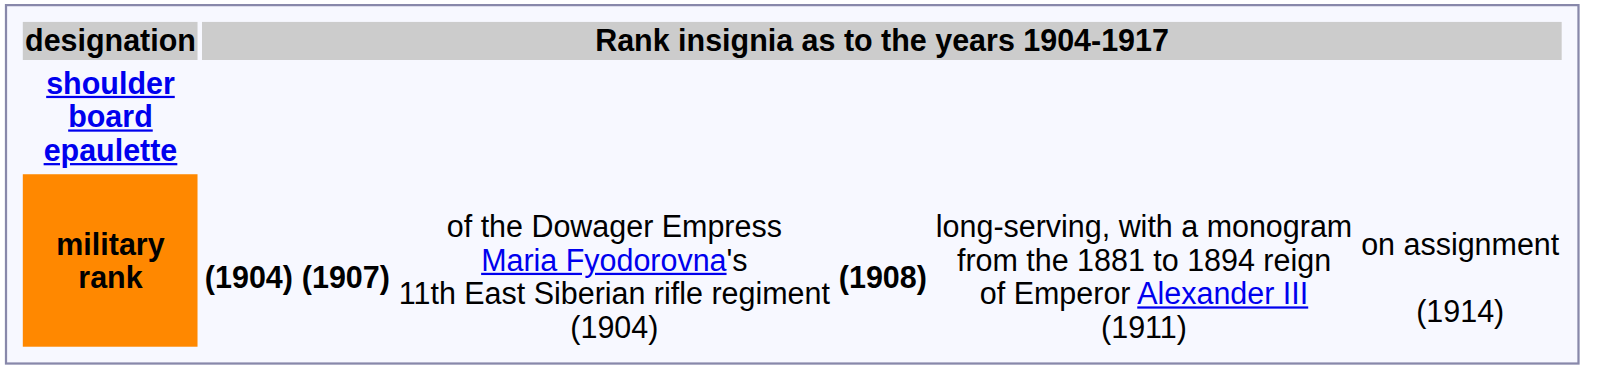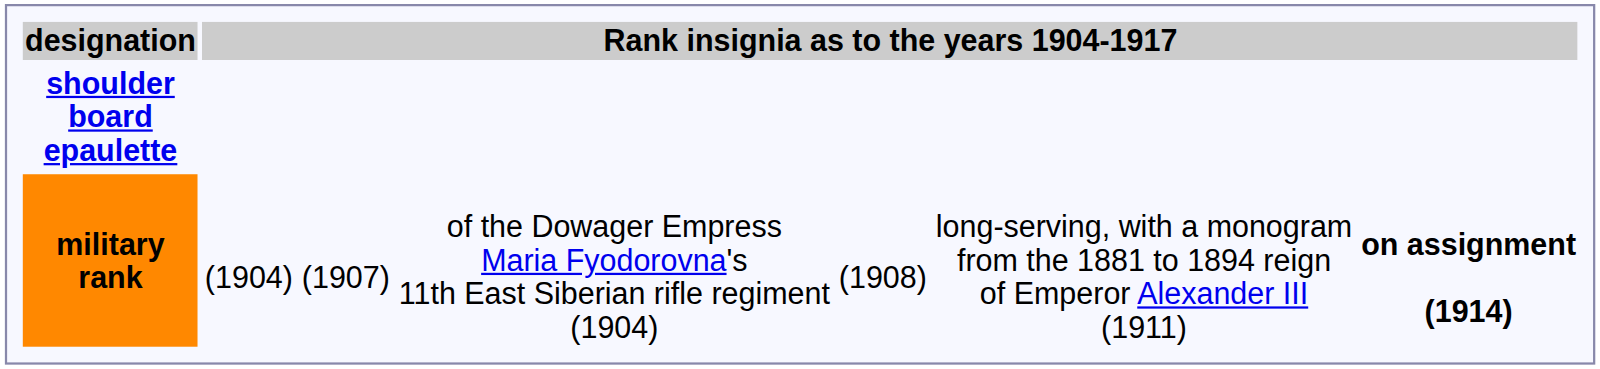(249, 277) bold -> (249, 277) normal
(346, 277) bold -> (346, 277) normal
(883, 277) bold -> (883, 277) normal
(1460, 277) normal -> (1469, 277) bold
